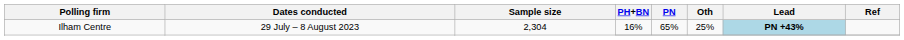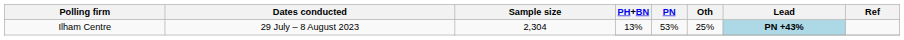(633, 27) 16% -> (633, 27) 13%
(669, 27) 65% -> (669, 27) 53%
